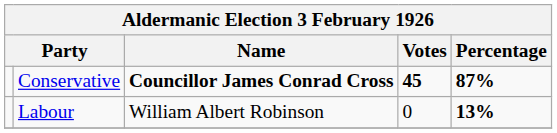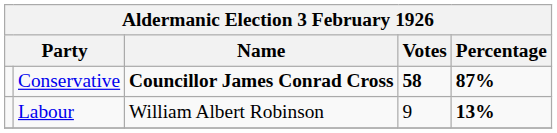(412, 81) 45 -> (412, 81) 58
(407, 111) 0 -> (407, 111) 9
